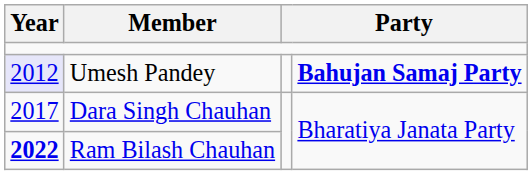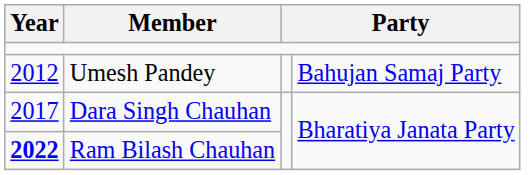(34, 73) lavender background -> (34, 73) no background
(409, 73) bold -> (399, 73) normal
